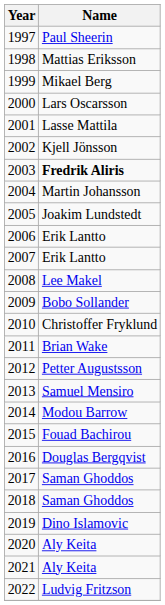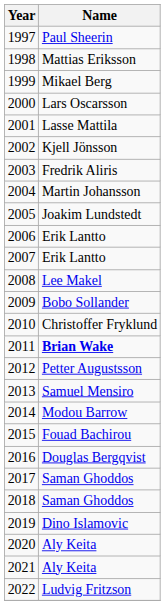(83, 170) bold -> (80, 170) normal
(75, 346) normal -> (78, 346) bold
